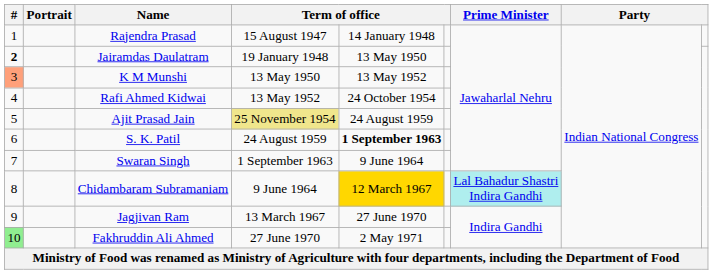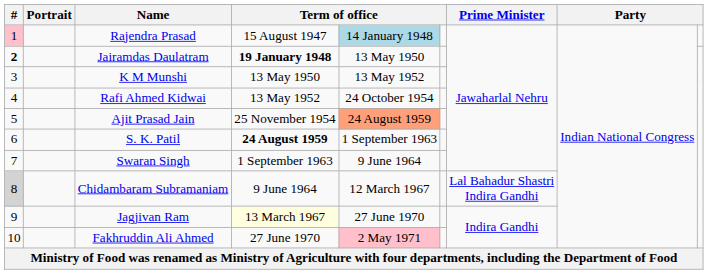(14, 35) no background -> (14, 35) pink background
(391, 35) no background -> (389, 35) lightblue background
(285, 56) normal -> (285, 56) bold
(14, 77) lightsalmon background -> (14, 77) no background
(285, 118) khaki background -> (285, 118) no background
(391, 118) no background -> (389, 118) lightsalmon background
(285, 139) normal -> (285, 139) bold
(391, 139) bold -> (389, 139) normal
(14, 188) no background -> (14, 188) lightgrey background
(391, 188) gold background -> (389, 188) no background
(506, 188) paleturquoise background -> (502, 188) no background
(285, 216) no background -> (285, 216) lightyellow background
(14, 237) lightgreen background -> (14, 237) no background
(391, 237) no background -> (389, 237) pink background
